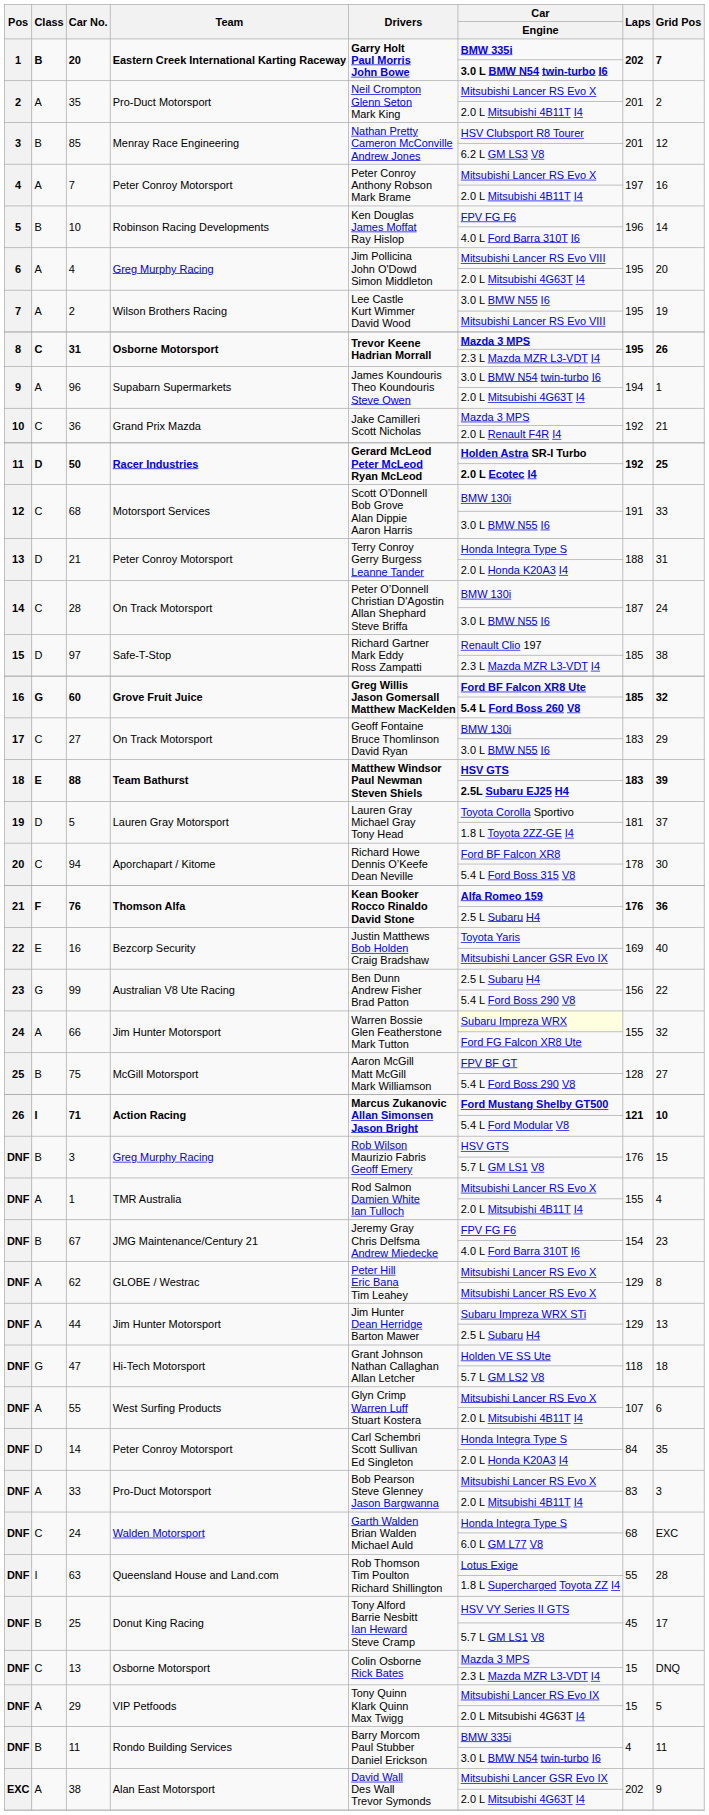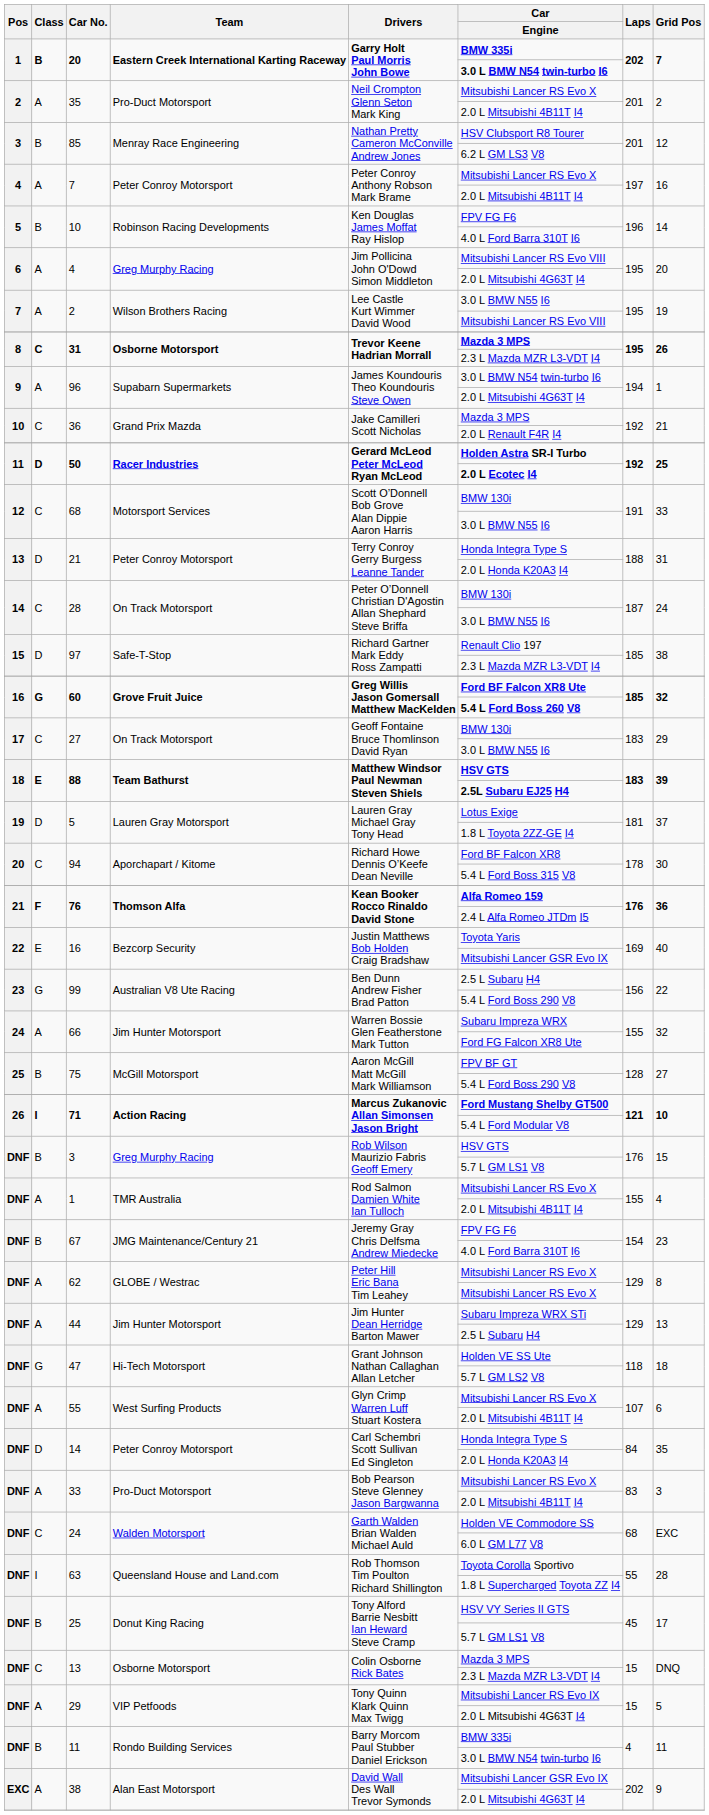(517, 812) Toyota Corolla Sportivo -> (489, 812) Lotus Exige
(500, 917) 2.5 L Subaru H4 -> (525, 917) 2.4 L Alfa Romeo JTDm I5
(514, 1021) lightyellow background -> (514, 1021) no background
(514, 1523) Honda Integra Type S -> (527, 1523) Holden VE Commodore SS
(489, 1565) Lotus Exige -> (517, 1565) Toyota Corolla Sportivo
